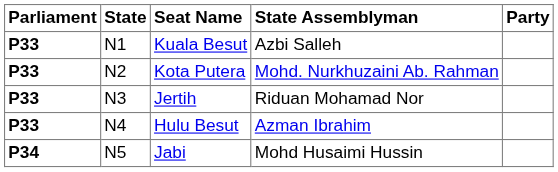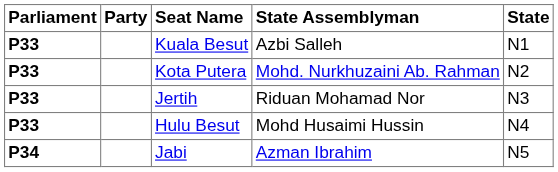columns swapped: (125, 18) <-> (528, 18)
(313, 126) Azman Ibrahim -> (340, 126) Mohd Husaimi Hussin
(339, 153) Mohd Husaimi Hussin -> (314, 153) Azman Ibrahim
